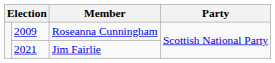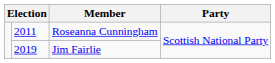(25, 31) 2009 -> (25, 31) 2011
(25, 49) 2021 -> (25, 49) 2019
